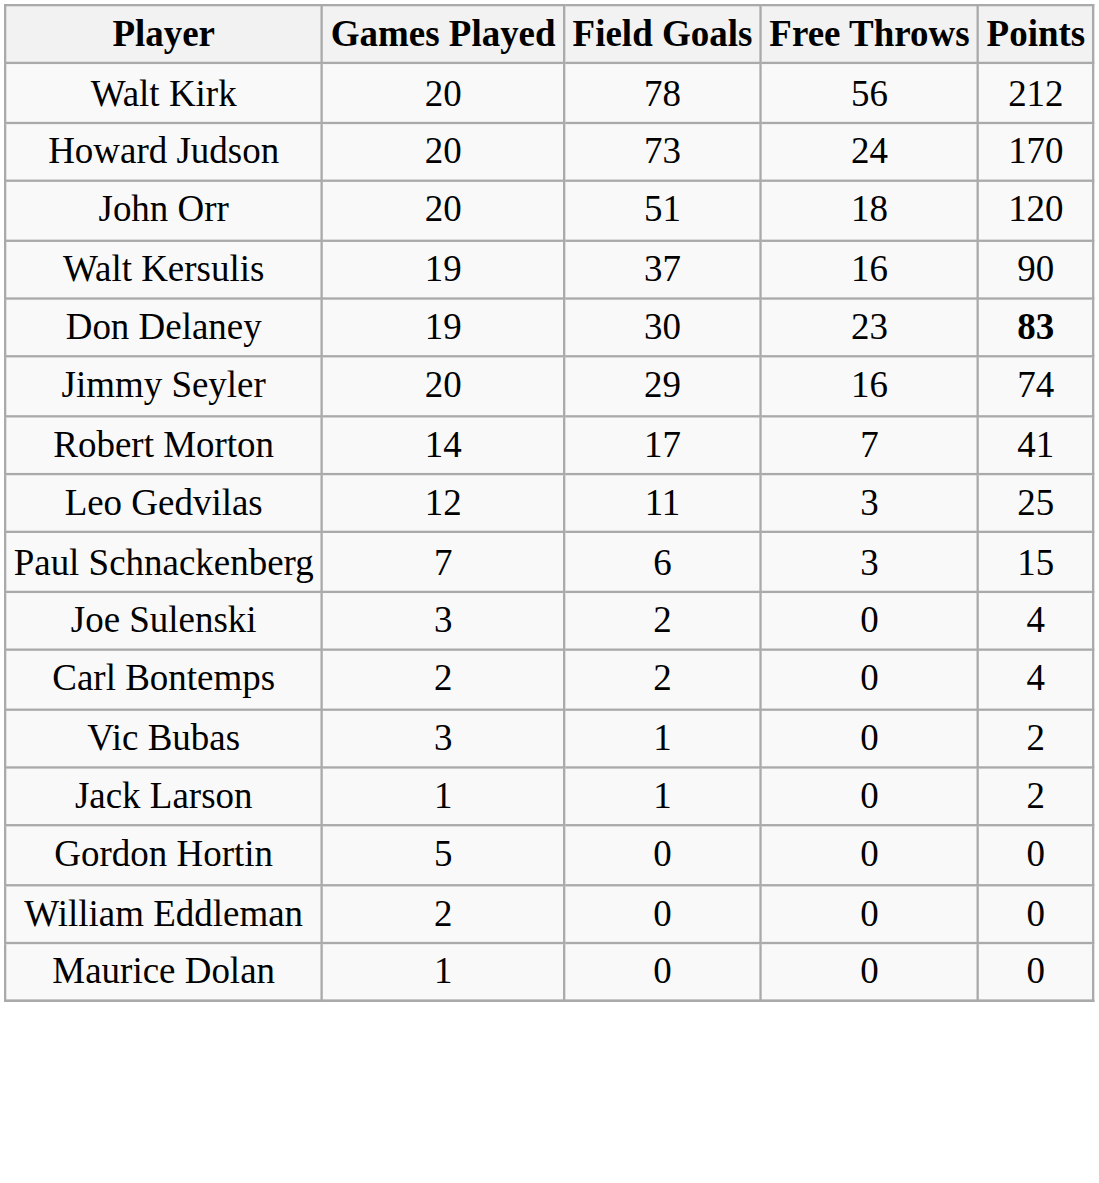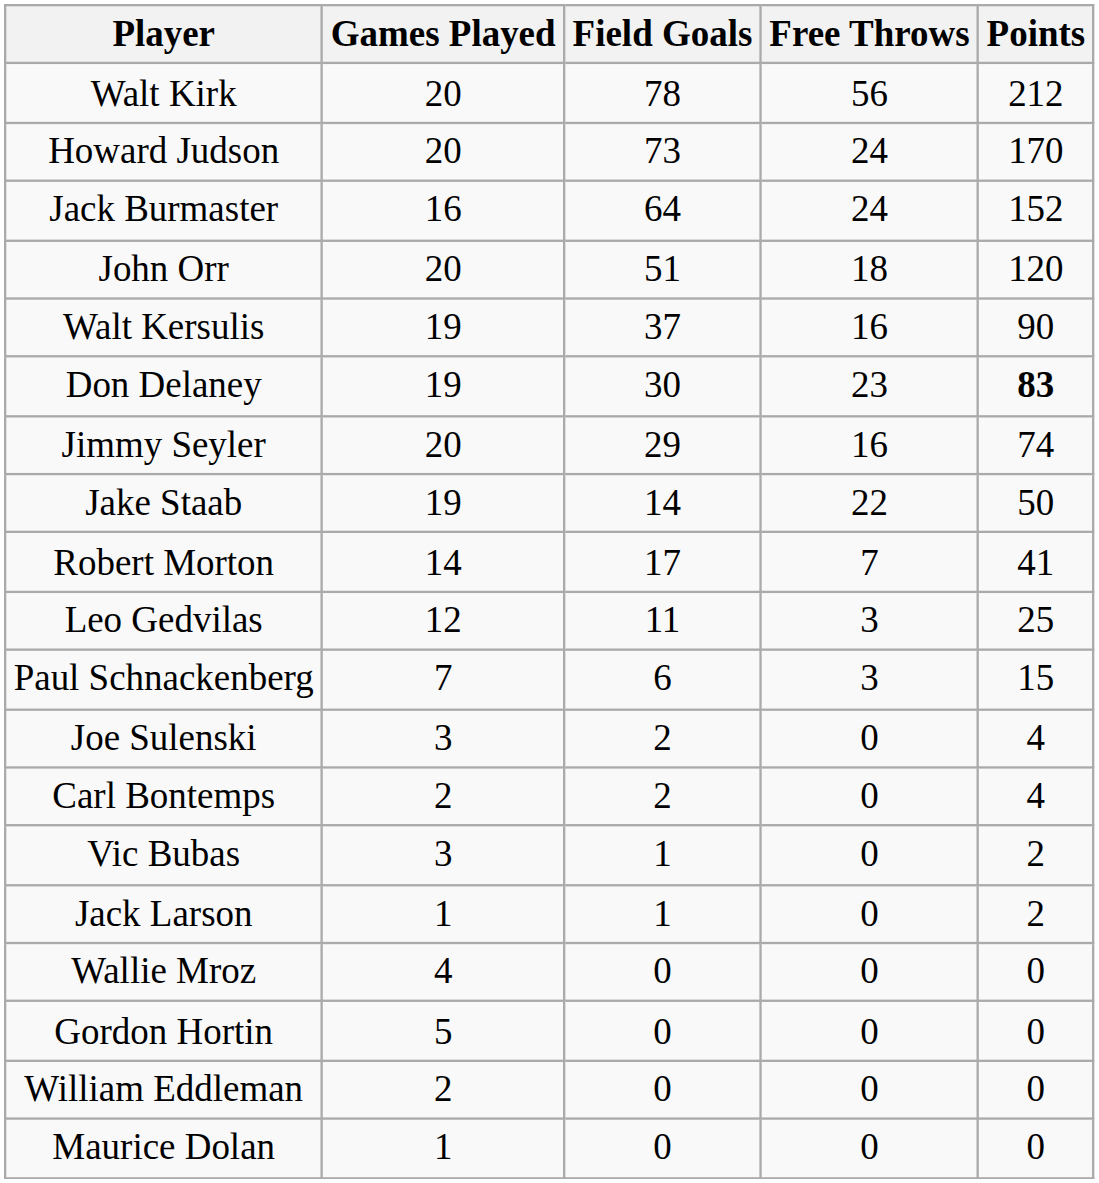+ row: (164, 209)
+ row: (164, 502)
+ row: (164, 971)
